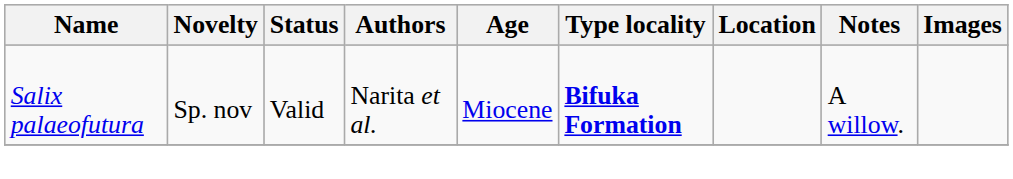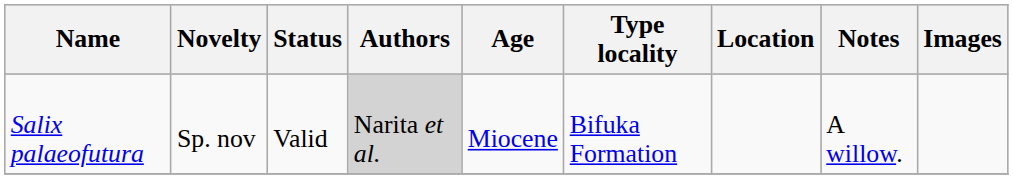(395, 109) no background -> (399, 138) lightgrey background
(623, 109) bold -> (623, 138) normal
